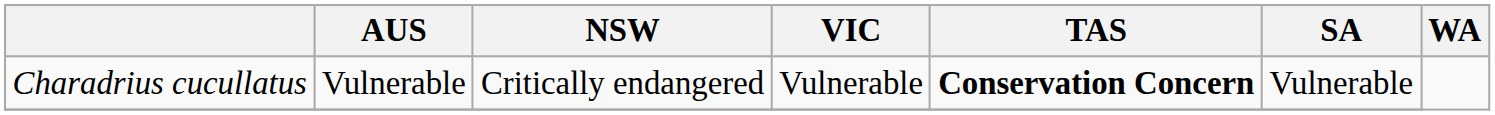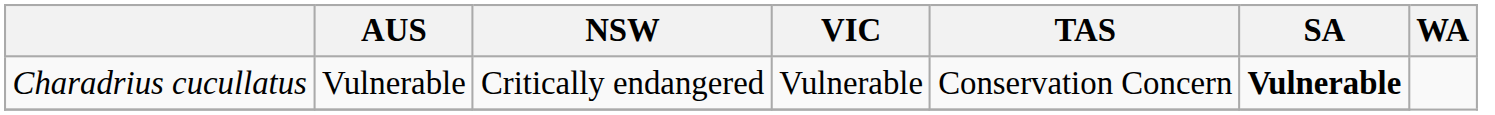(1096, 82) bold -> (1085, 82) normal
(1341, 82) normal -> (1324, 82) bold
